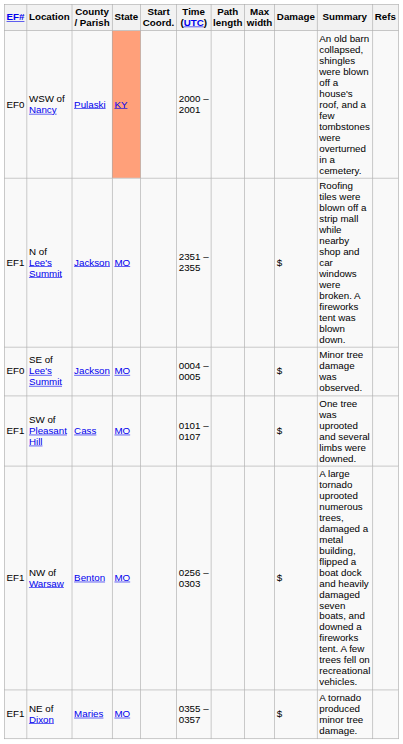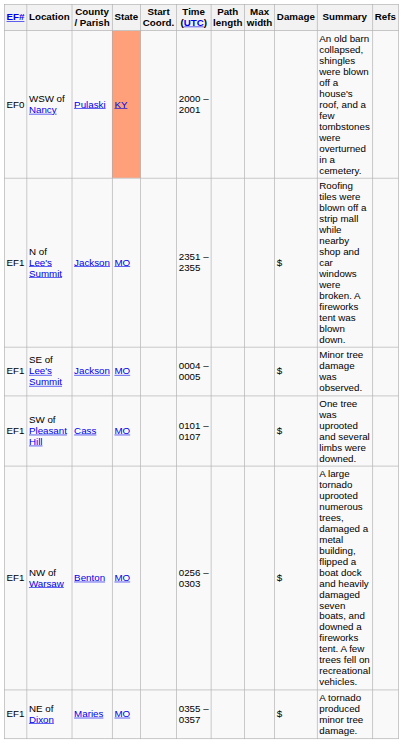(16, 371) EF0 -> (16, 371) EF1
